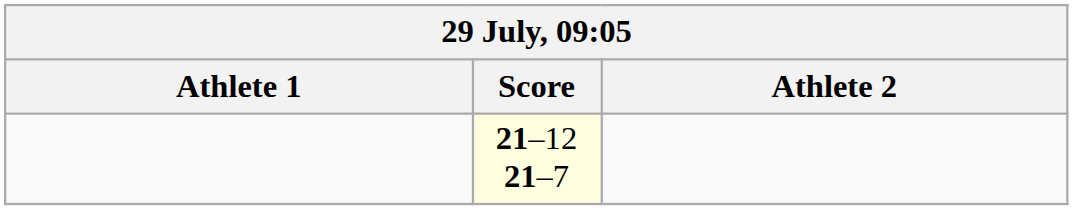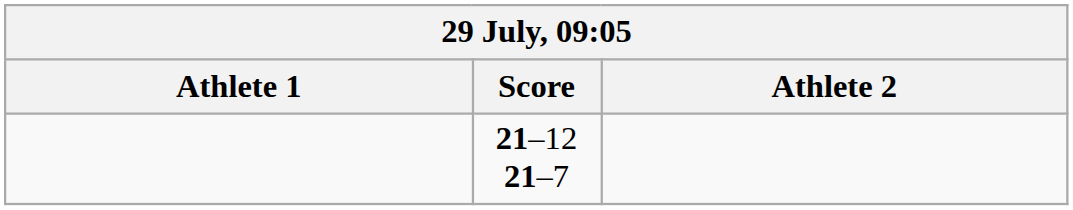(536, 158) lightyellow background -> (536, 158) no background
